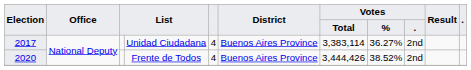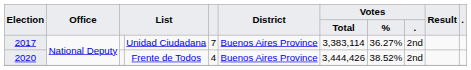(213, 43) 4 -> (213, 43) 7
